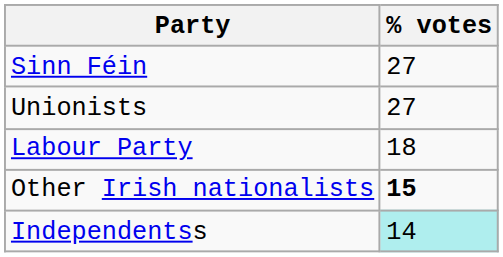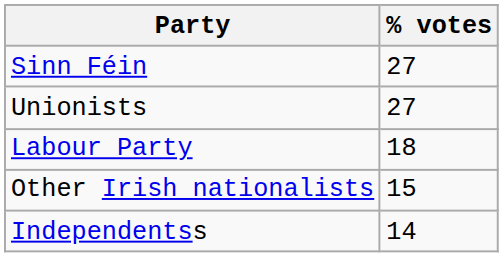(401, 190) bold -> (401, 190) normal
(401, 231) paleturquoise background -> (401, 231) no background
